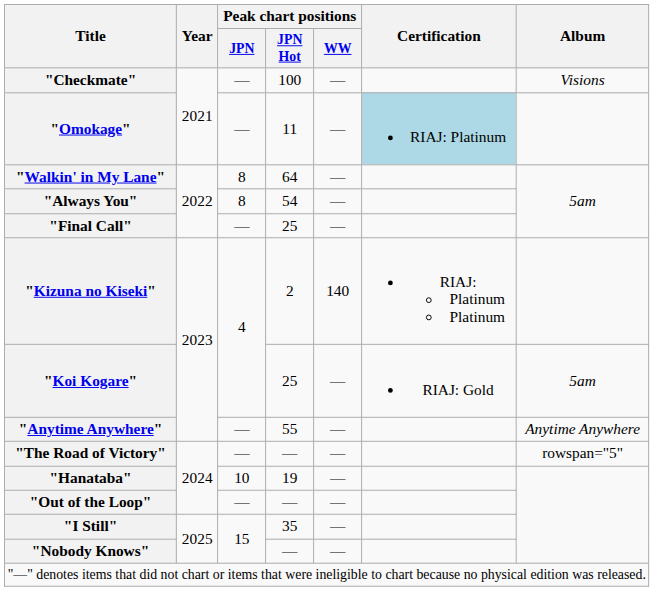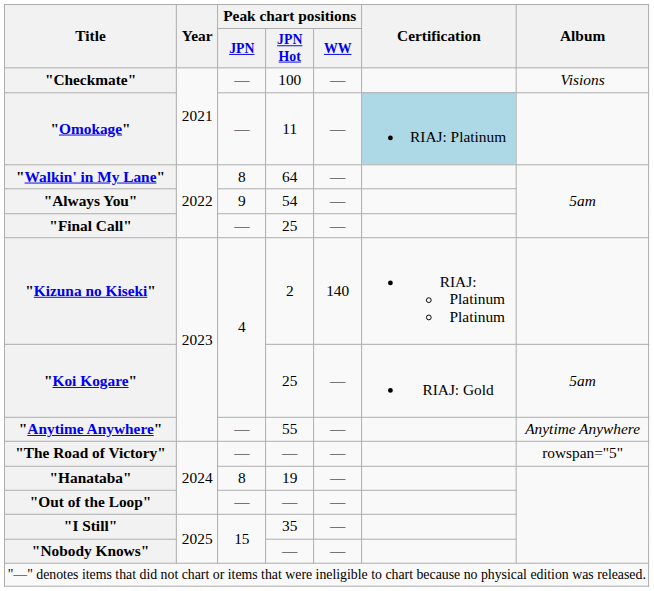(242, 201) 8 -> (242, 201) 9
(242, 477) 10 -> (242, 477) 8
